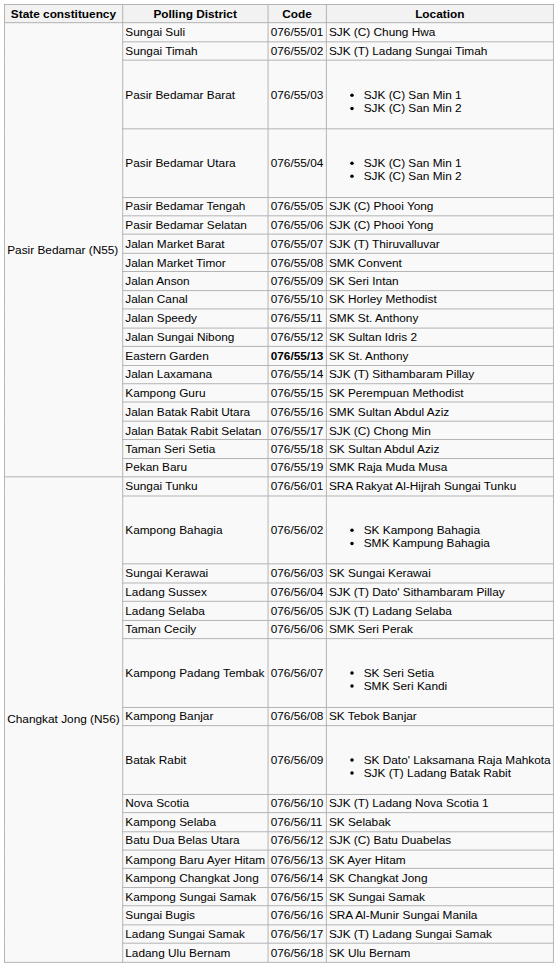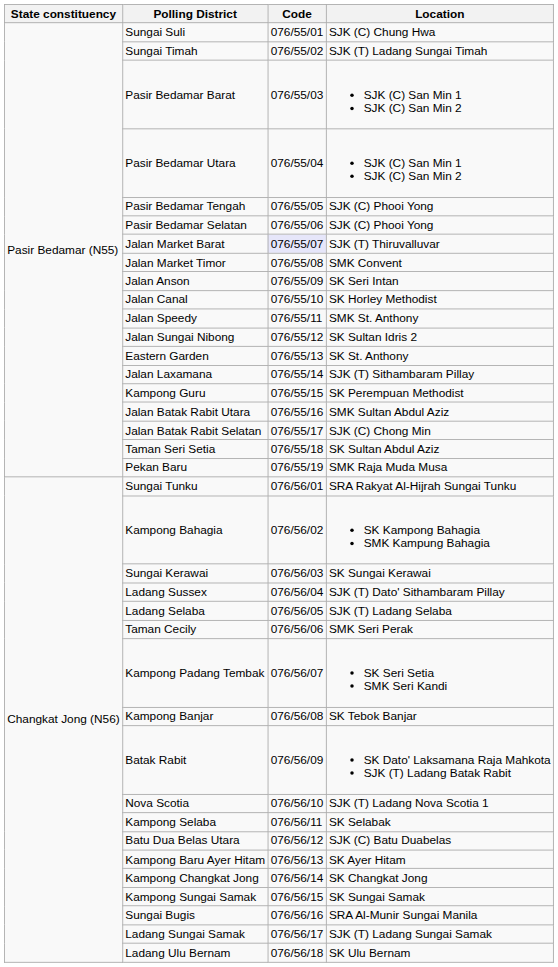(297, 243) no background -> (297, 243) lavender background
(297, 355) bold -> (297, 355) normal
